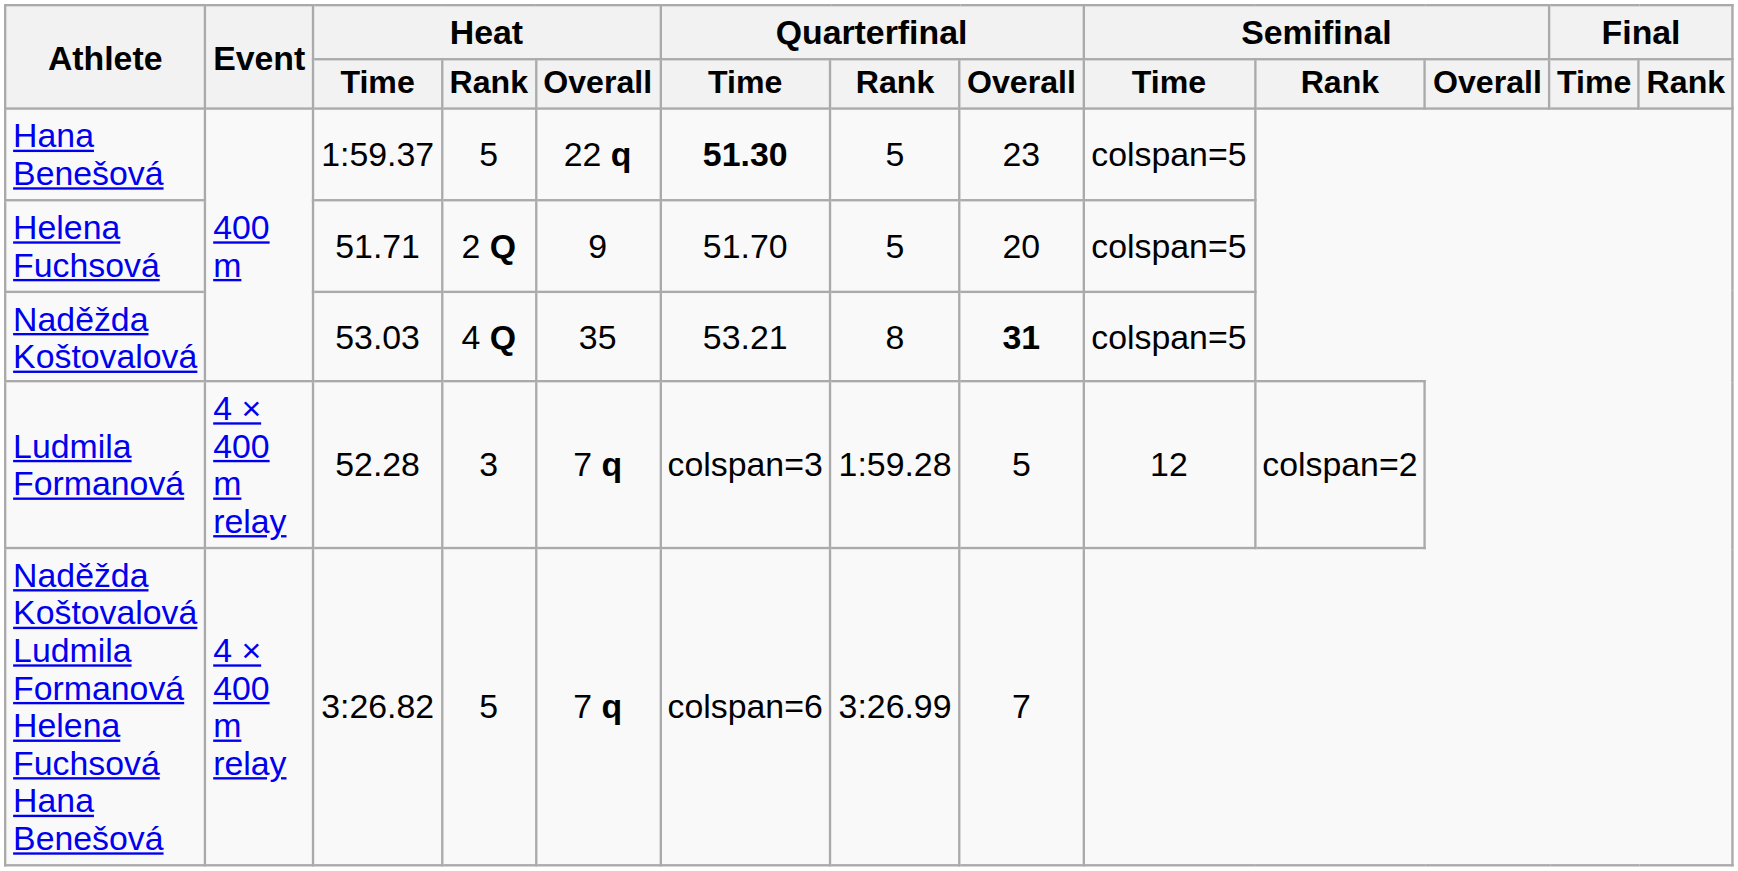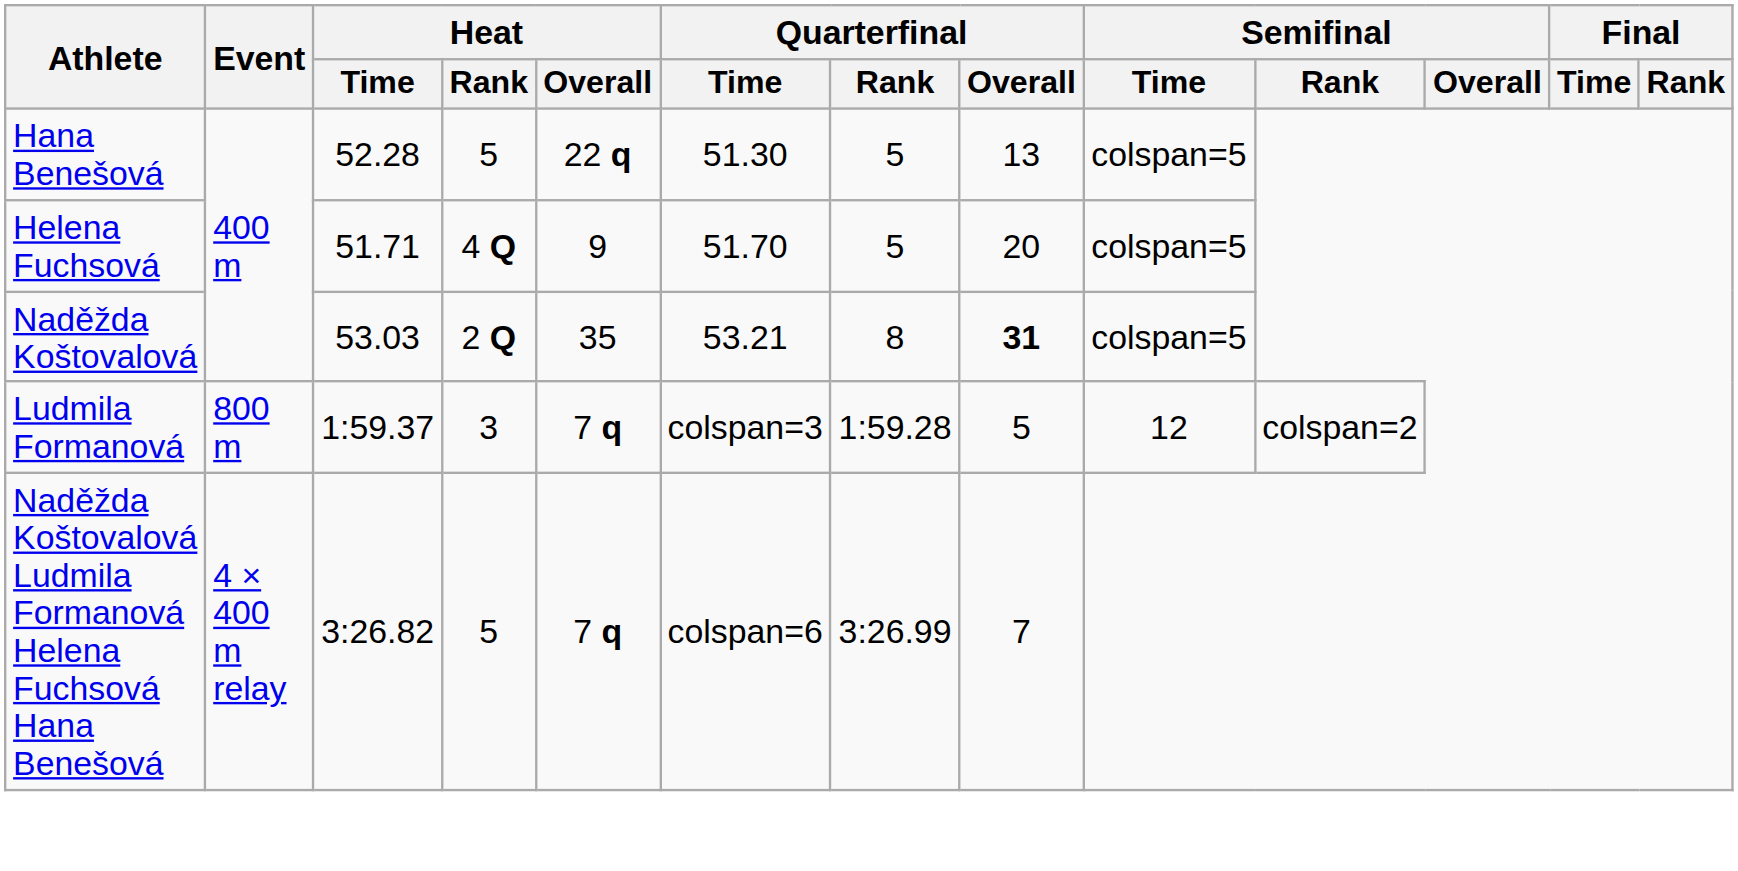(378, 155) 1:59.37 -> (378, 155) 52.28
(745, 155) bold -> (745, 155) normal
(1021, 155) 23 -> (1021, 155) 13
(489, 246) 2 Q -> (489, 246) 4 Q
(489, 337) 4 Q -> (489, 337) 2 Q
(250, 466) 4 × 400 m relay -> (241, 428) 800 m
(378, 466) 52.28 -> (378, 428) 1:59.37
